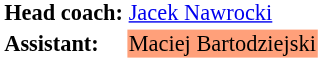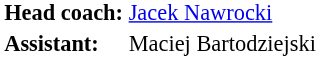(222, 43) lightsalmon background -> (222, 43) no background
